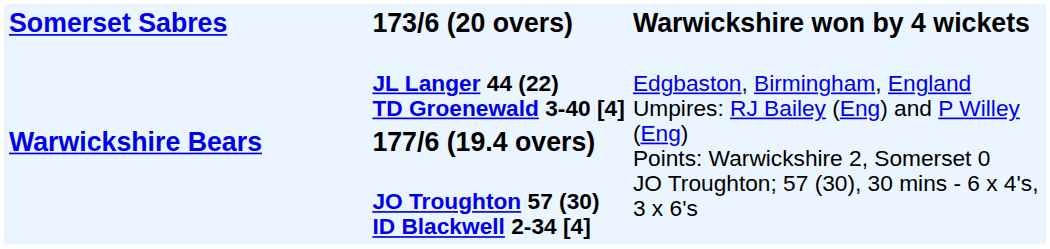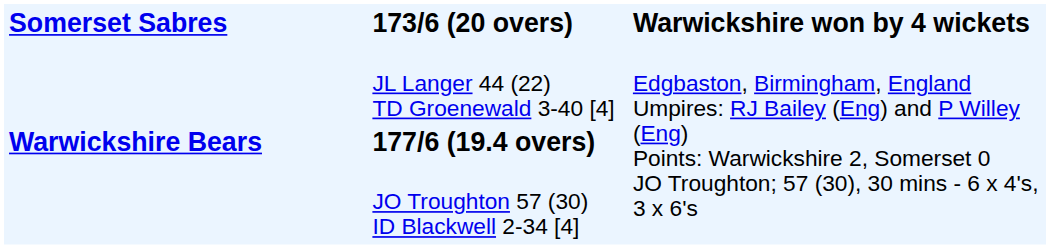(499, 96) bold -> (494, 96) normal
(486, 214) bold -> (480, 214) normal
